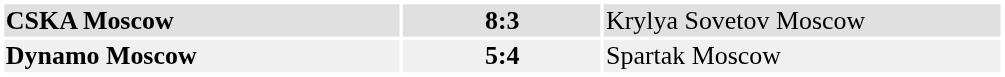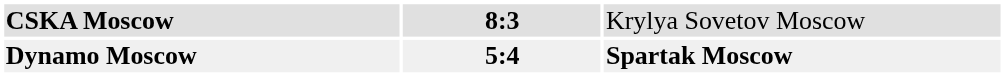(693, 55) normal -> (699, 55) bold
